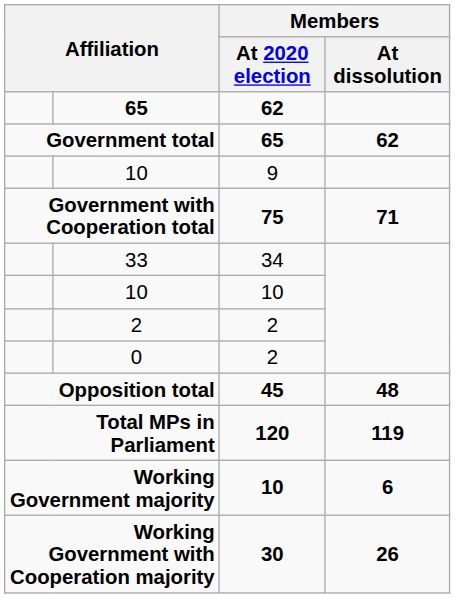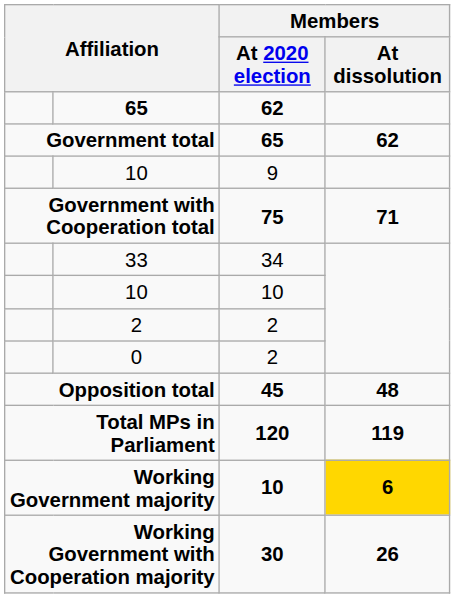(388, 488) no background -> (388, 488) gold background
